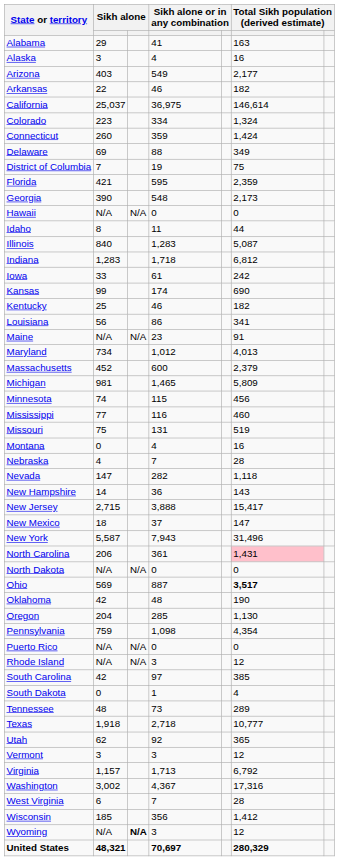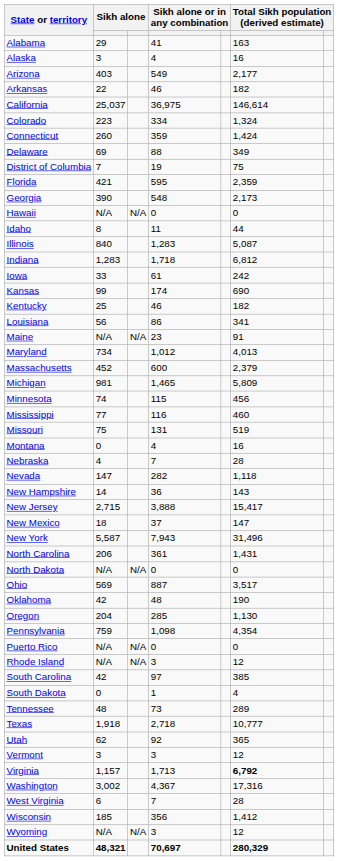(246, 553) pink background -> (245, 553) no background
(246, 584) bold -> (245, 584) normal
(246, 770) normal -> (245, 770) bold
(138, 832) bold -> (138, 832) normal
